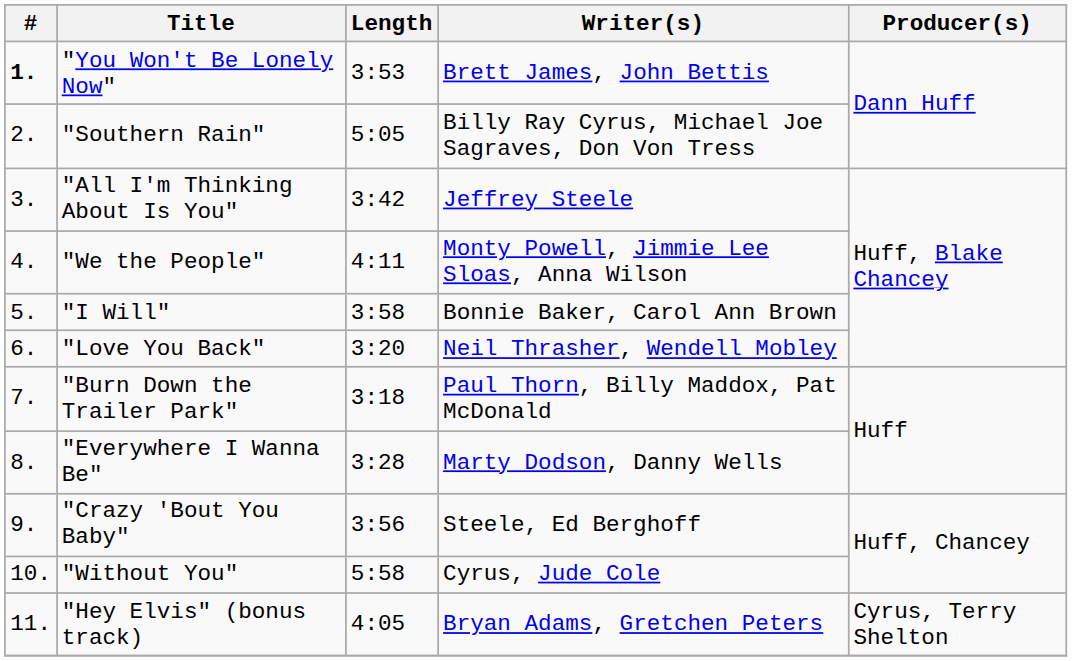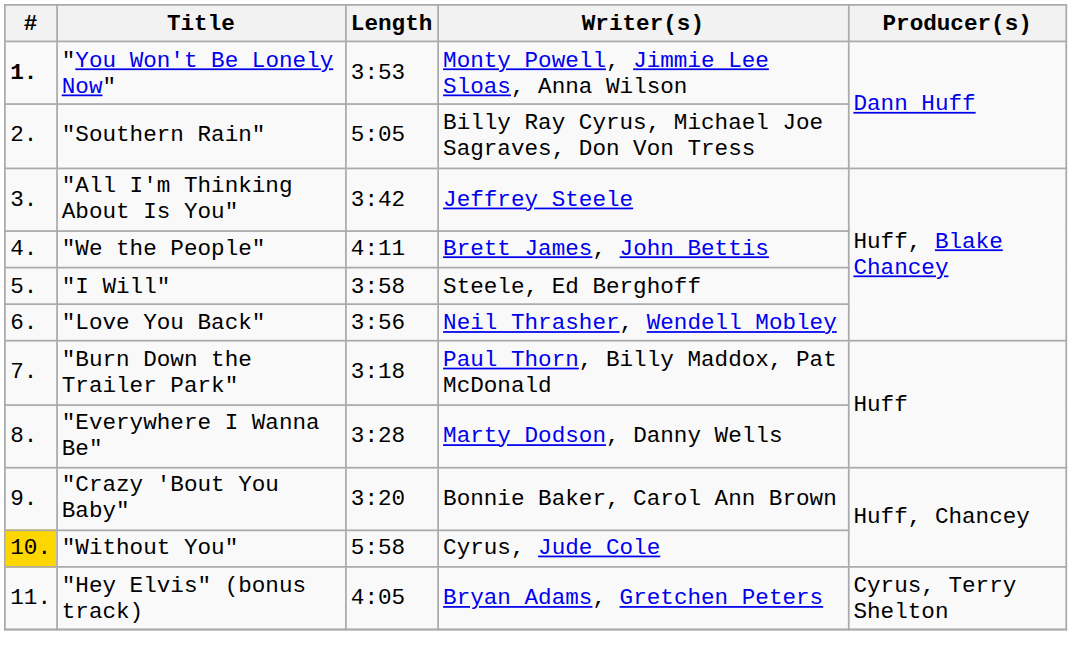(606, 73) Brett James, John Bettis -> (606, 73) Monty Powell, Jimmie Lee Sloas, Anna Wilson
(606, 262) Monty Powell, Jimmie Lee Sloas, Anna Wilson -> (606, 249) Brett James, John Bettis
(640, 312) Bonnie Baker, Carol Ann Brown -> (572, 286) Steele, Ed Berghoff
(378, 349) 3:20 -> (378, 323) 3:56
(378, 525) 3:56 -> (378, 499) 3:20
(572, 525) Steele, Ed Berghoff -> (640, 499) Bonnie Baker, Carol Ann Brown
(31, 575) no background -> (31, 549) gold background
